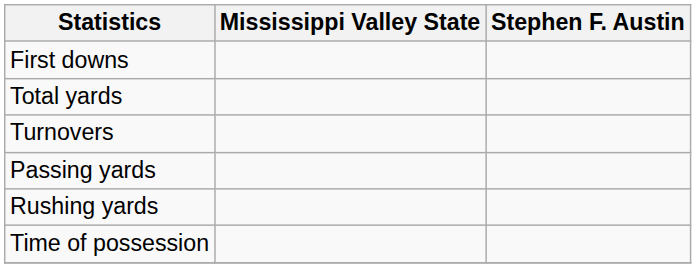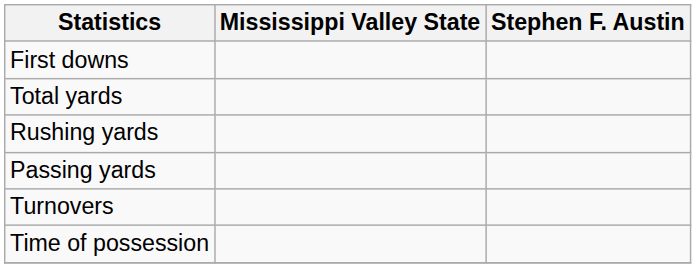rows swapped: (84, 206) <-> (62, 133)
